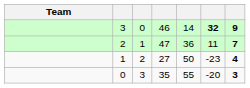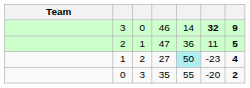(235, 43) 7 -> (235, 43) 5
(189, 59) no background -> (189, 59) paleturquoise background
(235, 75) 3 -> (235, 75) 2
